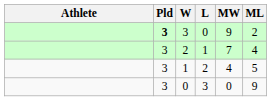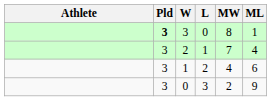(229, 31) 9 -> (229, 31) 8
(255, 31) 2 -> (255, 31) 1
(255, 68) 5 -> (255, 68) 6
(229, 86) 0 -> (229, 86) 2
